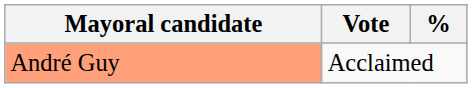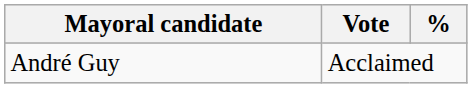(65, 62) lightsalmon background -> (65, 62) no background
